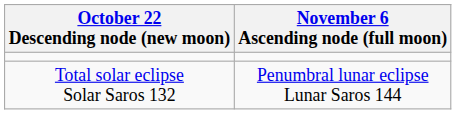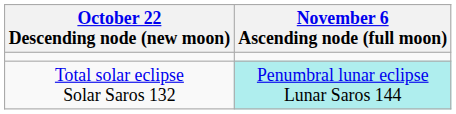(343, 84) no background -> (343, 84) paleturquoise background
